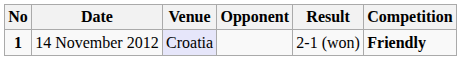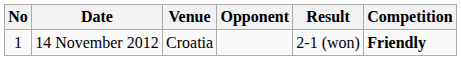(18, 42) bold -> (18, 42) normal
(190, 42) lavender background -> (190, 42) no background
